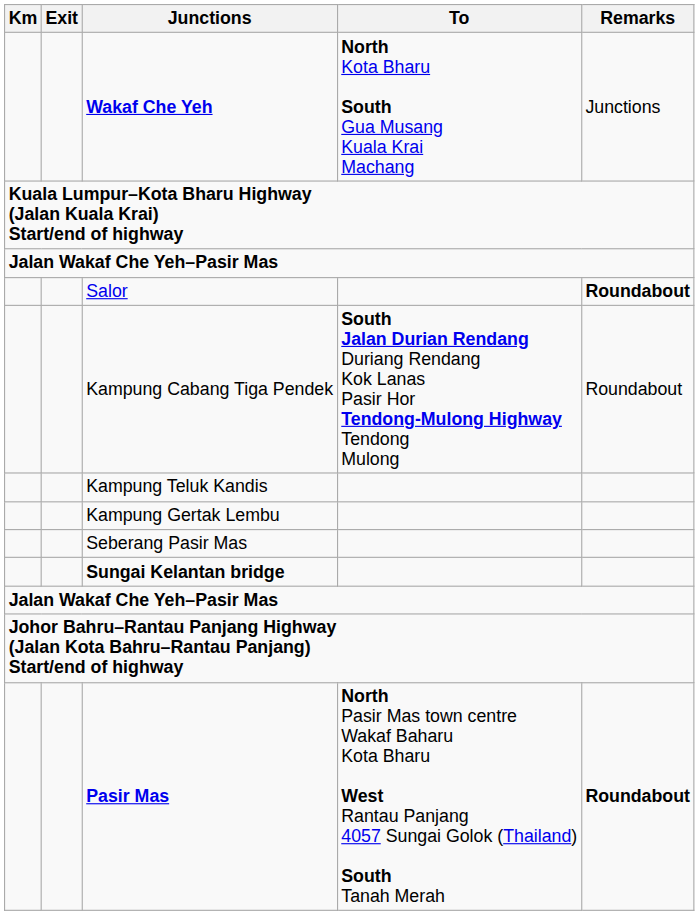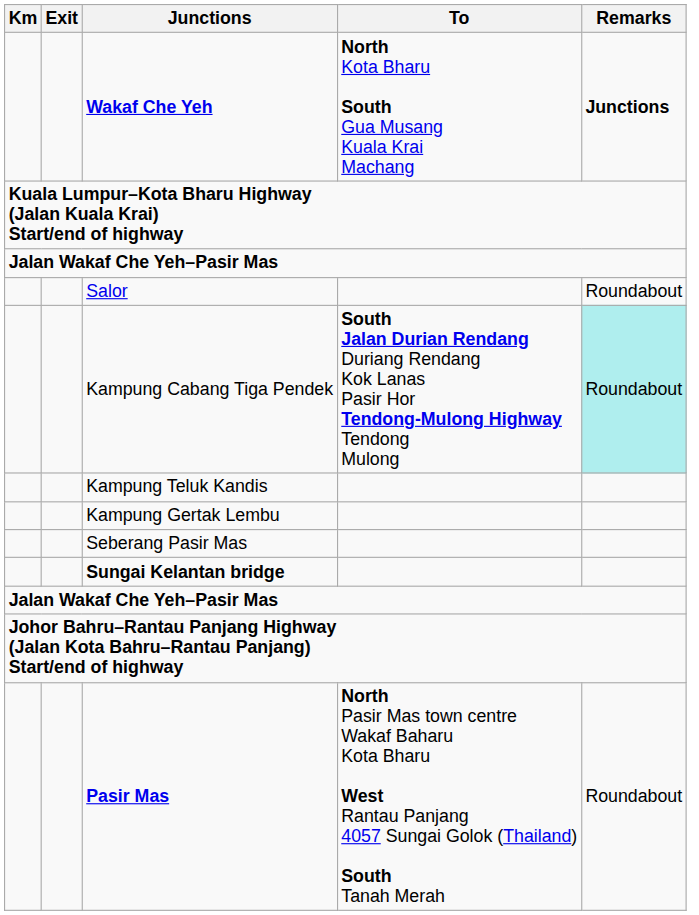(623, 106) normal -> (627, 106) bold
(638, 291) bold -> (634, 291) normal
(634, 389) no background -> (634, 389) paleturquoise background
(638, 796) bold -> (634, 796) normal
